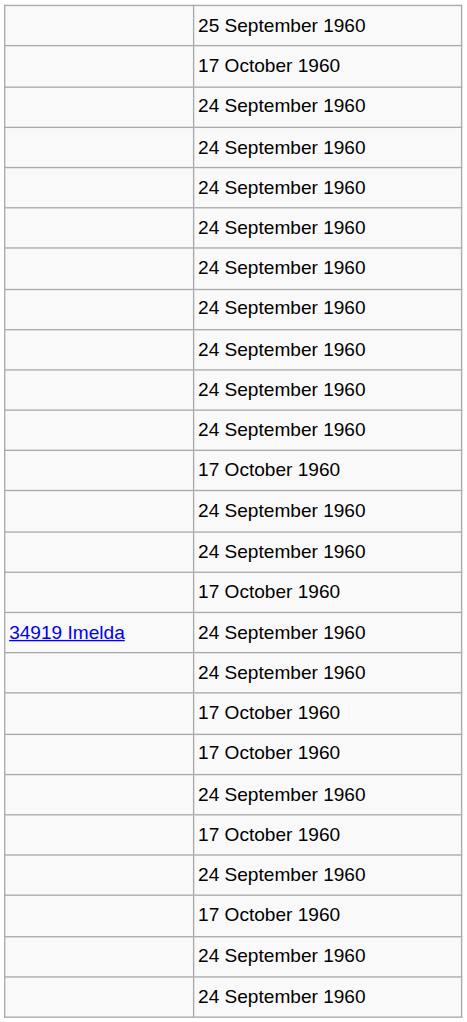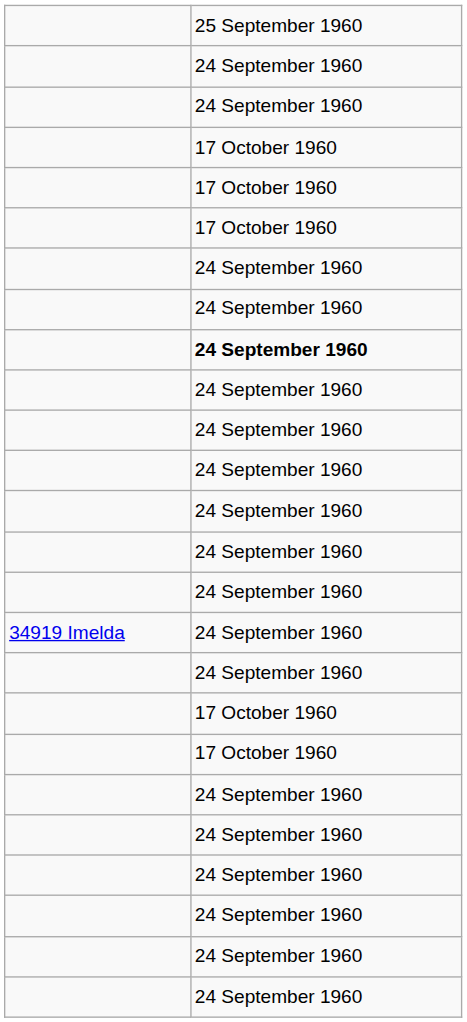(269, 65) 17 October 1960 -> (279, 65) 24 September 1960
(282, 146) 24 September 1960 -> (266, 146) 17 October 1960
(282, 187) 24 September 1960 -> (266, 187) 17 October 1960
(282, 227) 24 September 1960 -> (266, 227) 17 October 1960
(282, 349) normal -> (281, 349) bold
(269, 470) 17 October 1960 -> (279, 470) 24 September 1960
(269, 591) 17 October 1960 -> (279, 591) 24 September 1960
(269, 834) 17 October 1960 -> (279, 834) 24 September 1960
(269, 915) 17 October 1960 -> (279, 915) 24 September 1960
